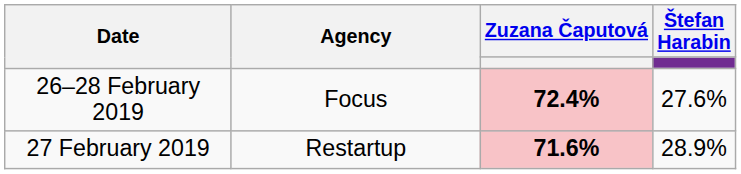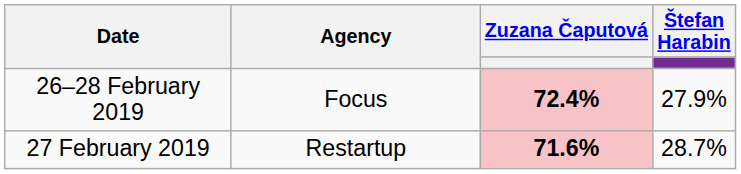(694, 99) 27.6% -> (694, 99) 27.9%
(694, 149) 28.9% -> (694, 149) 28.7%
